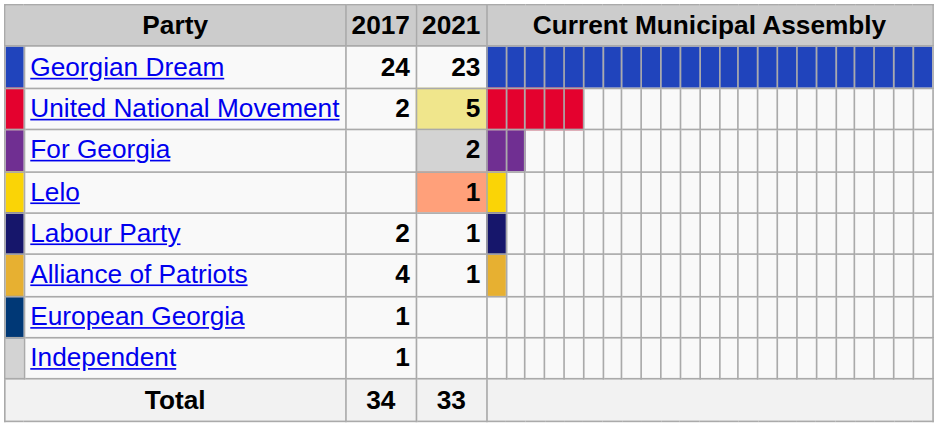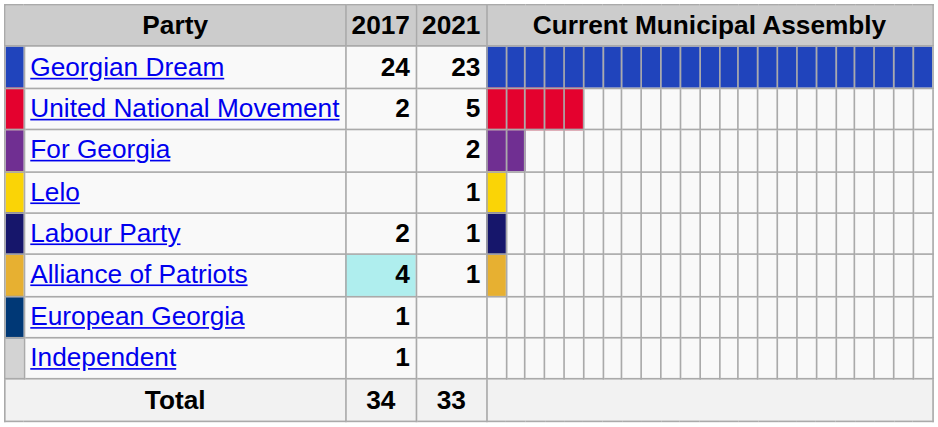(473, 108) khaki background -> (473, 108) no background
(473, 150) lightgrey background -> (473, 150) no background
(473, 191) lightsalmon background -> (473, 191) no background
(403, 274) no background -> (403, 274) paleturquoise background
